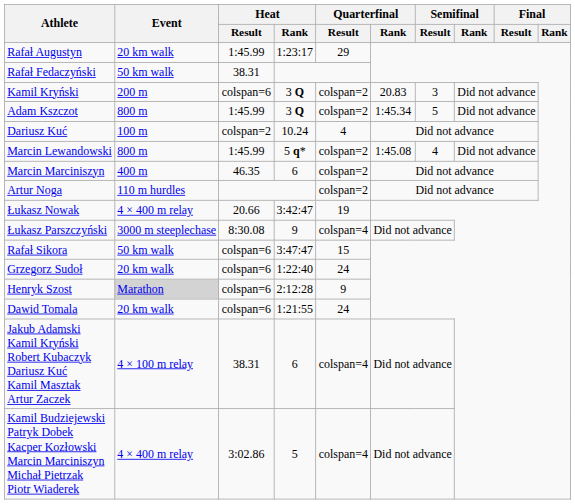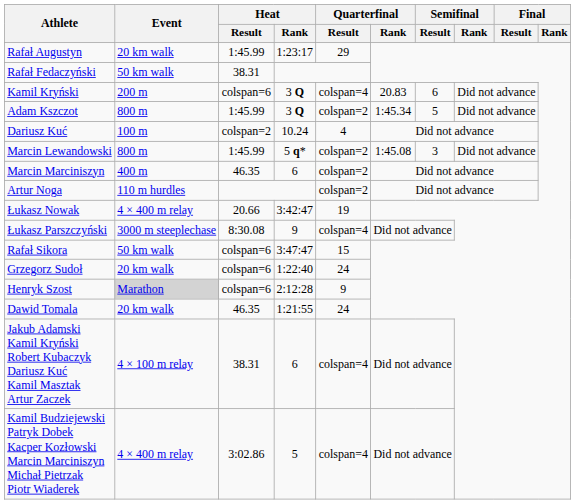(343, 92) colspan=2 -> (343, 92) colspan=4
(435, 92) 3 -> (435, 92) 6
(435, 151) 4 -> (435, 151) 3
(246, 309) colspan=6 -> (246, 309) 46.35
